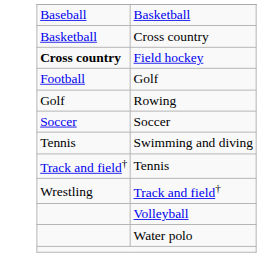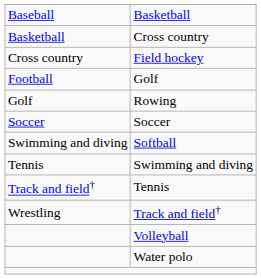(81, 57) bold -> (45, 57) normal
+ row: (155, 143)
